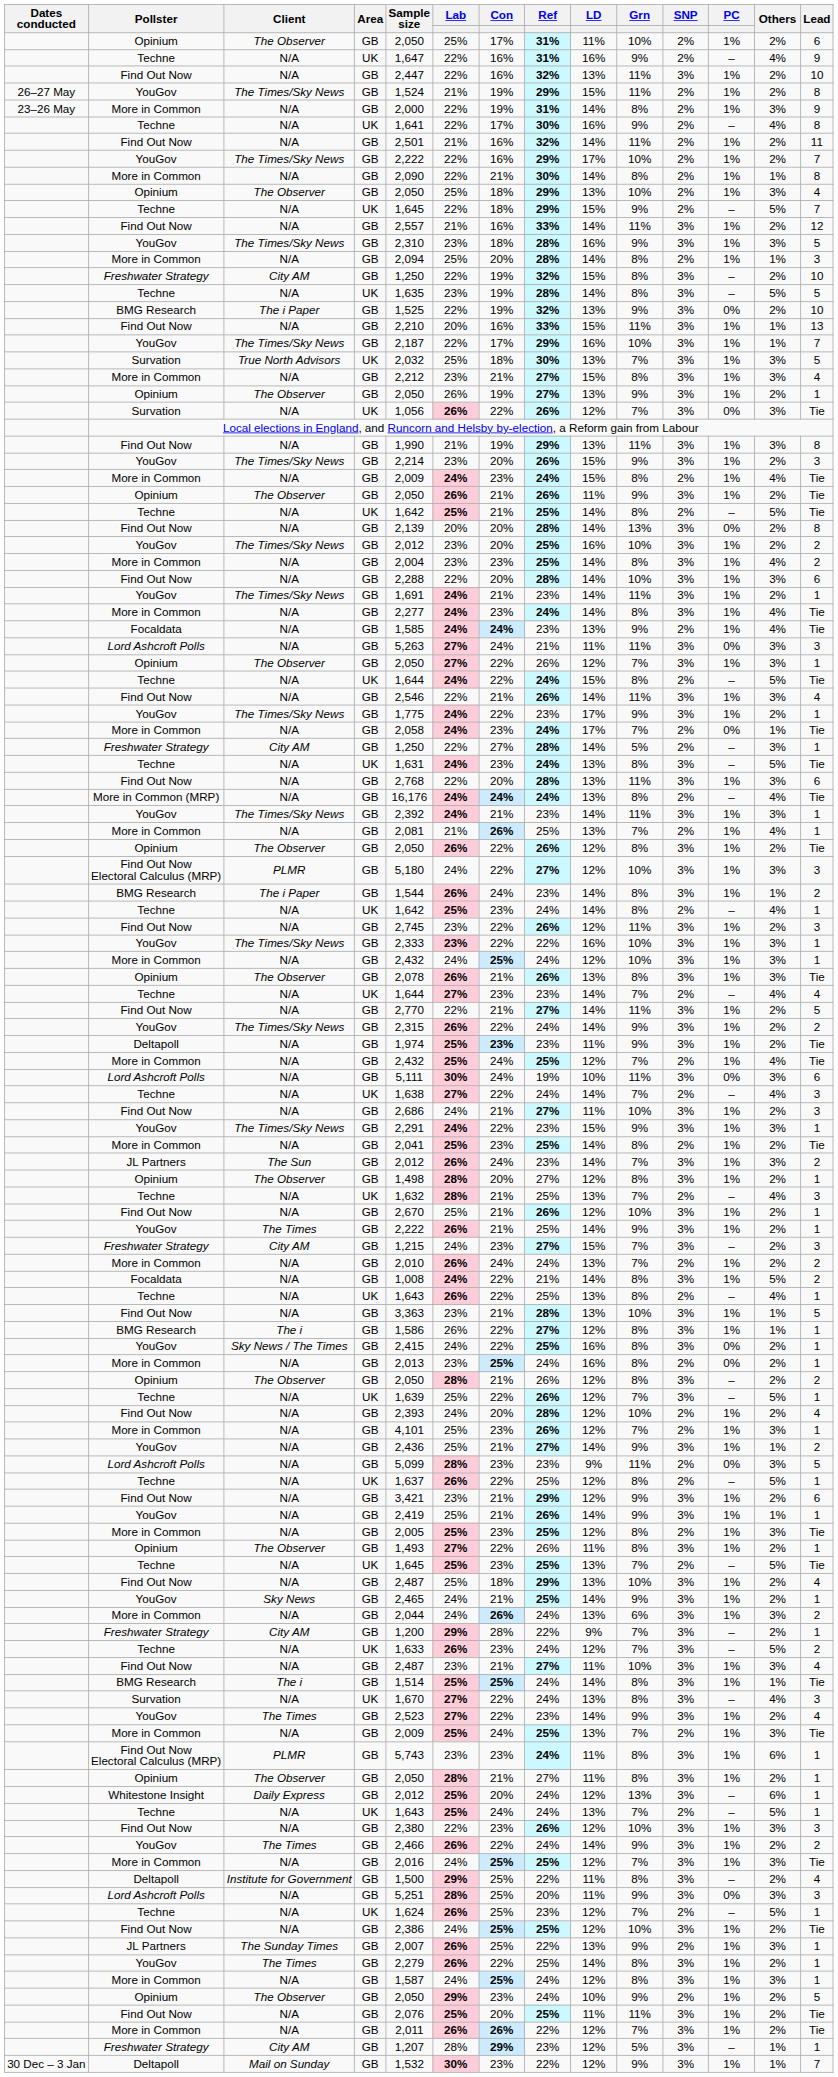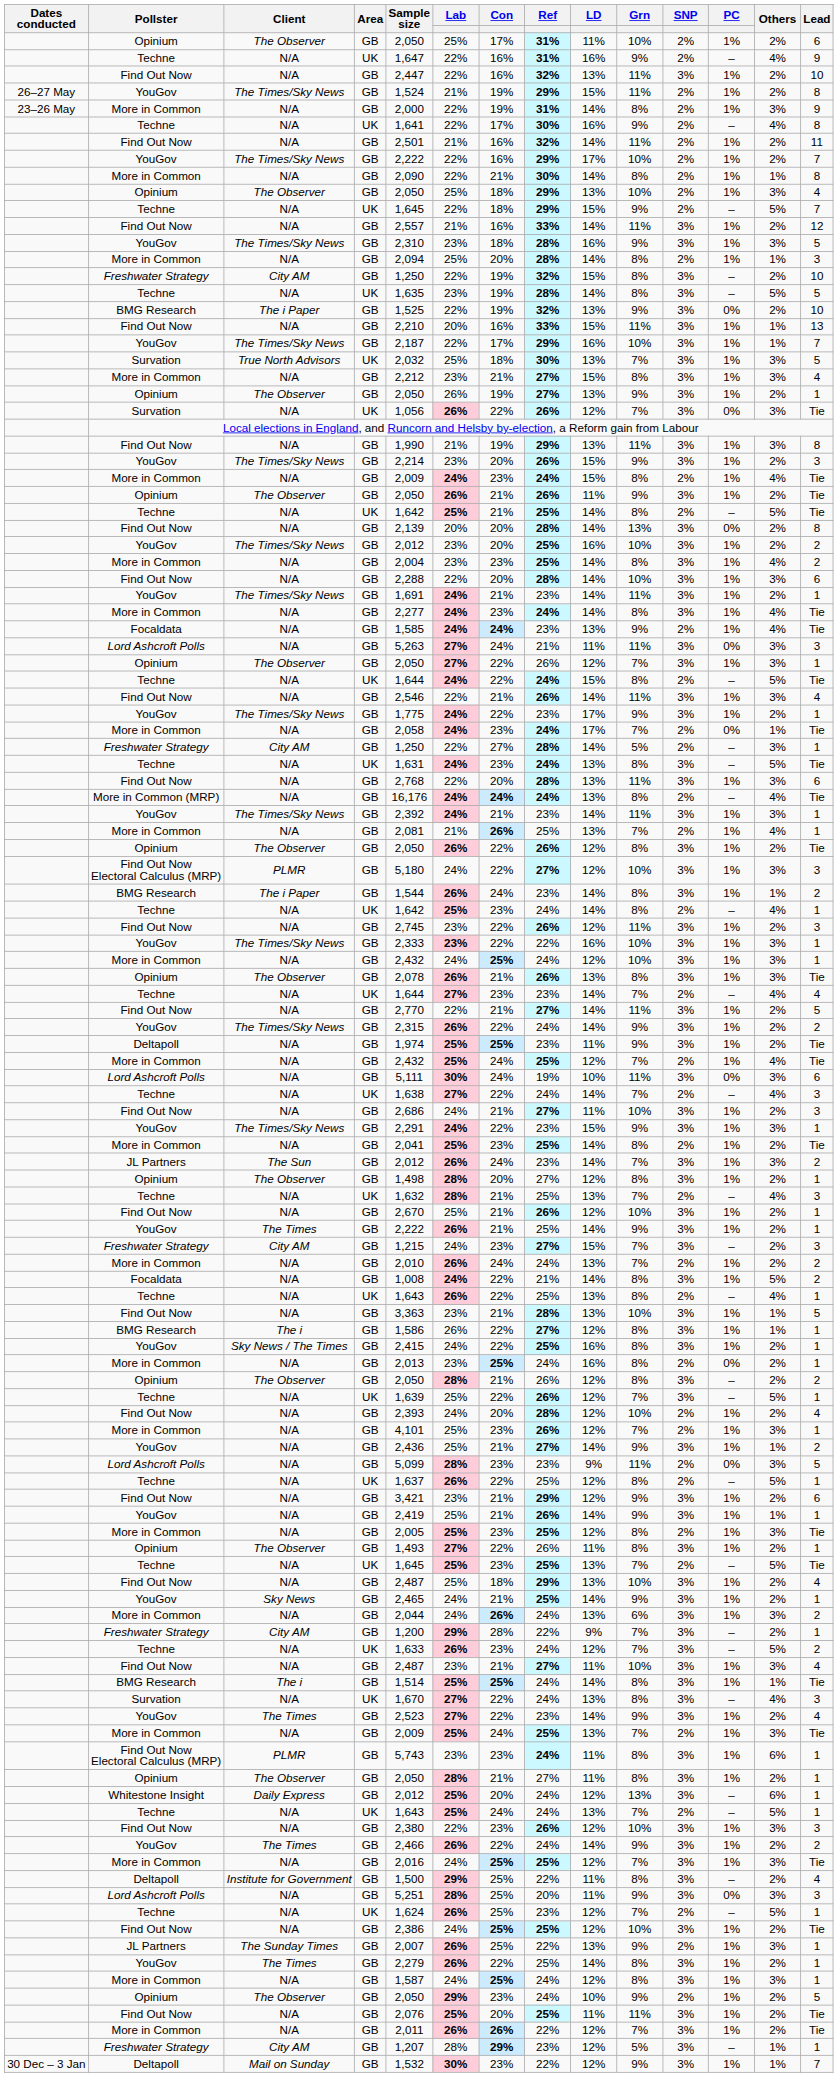(502, 1044) 23% -> (502, 1044) 25%
(732, 1347) 0% -> (732, 1347) 1%
